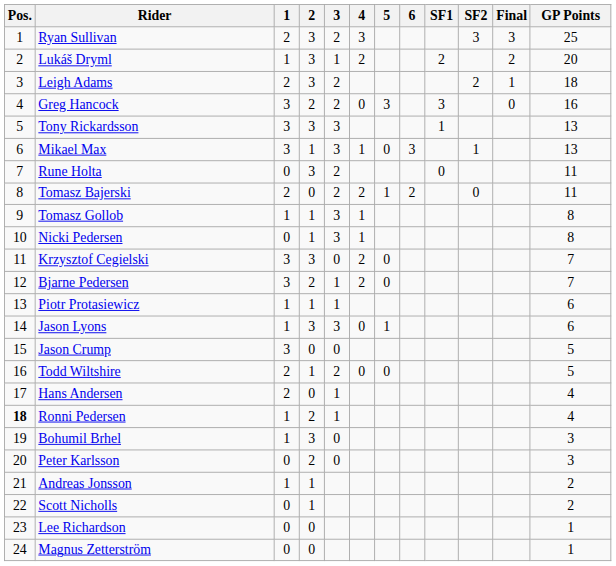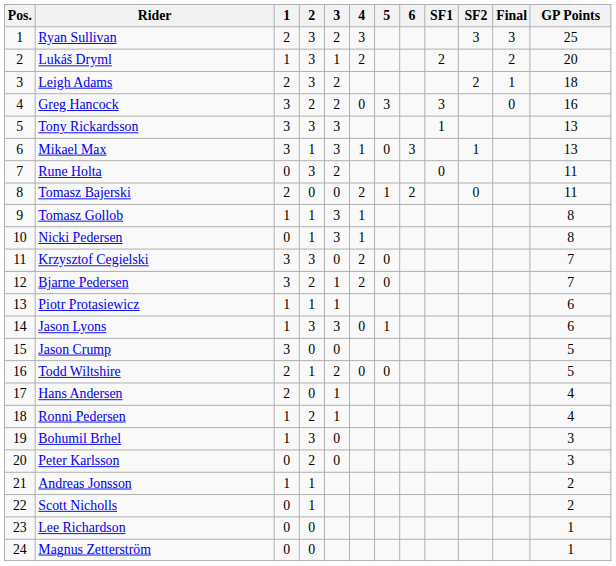(337, 193) 2 -> (337, 193) 0
(20, 416) bold -> (20, 416) normal
